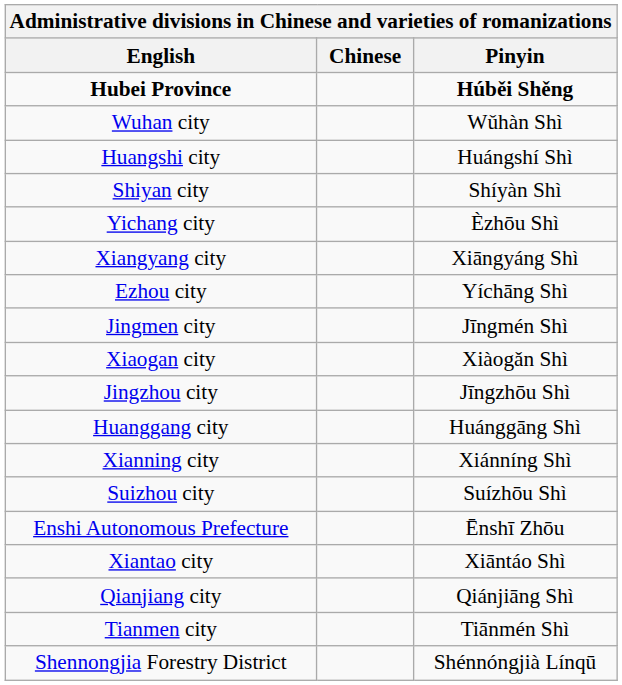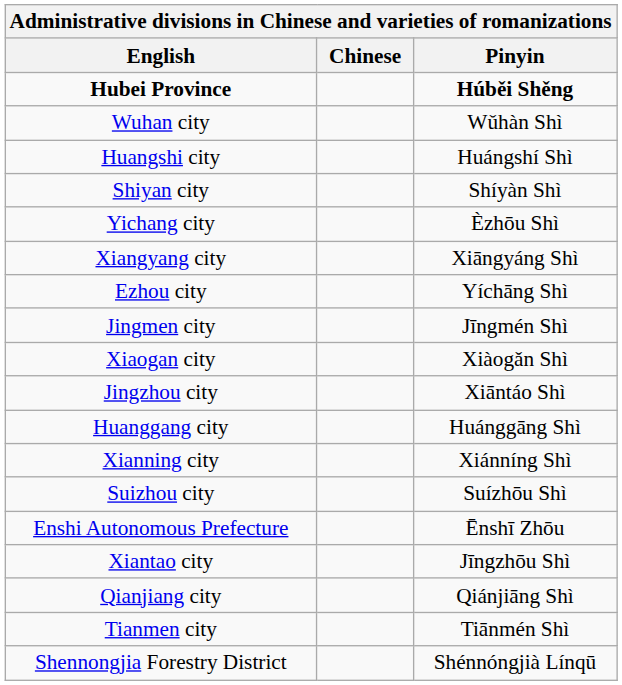(515, 392) Jīngzhōu Shì -> (515, 392) Xiāntáo Shì
(515, 561) Xiāntáo Shì -> (515, 561) Jīngzhōu Shì
